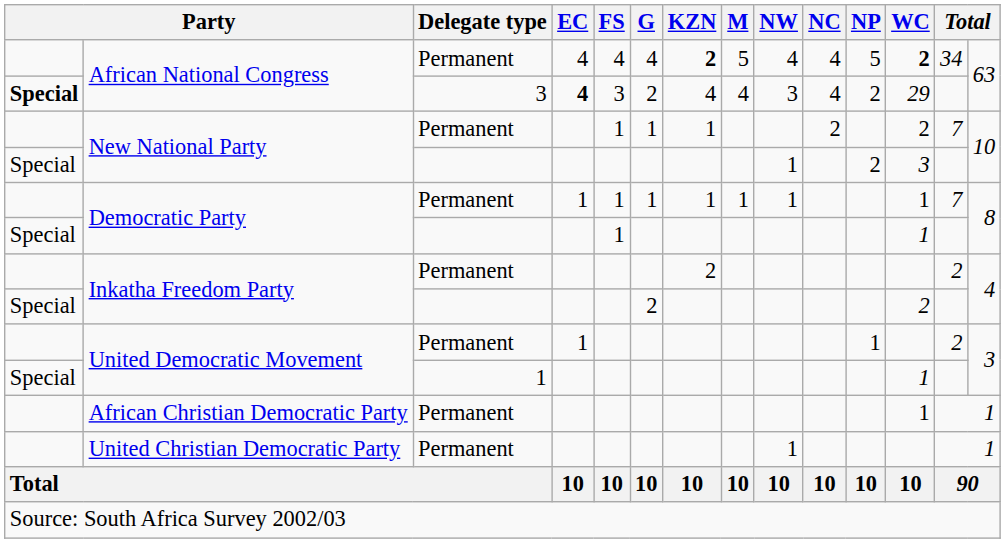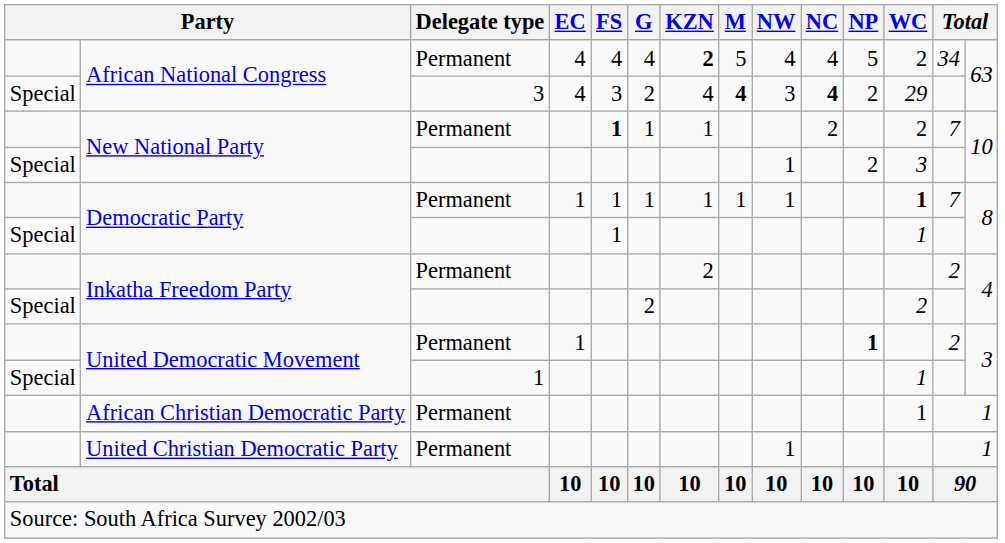(924, 57) bold -> (922, 57) normal
(44, 93) bold -> (43, 93) normal
(583, 93) bold -> (580, 93) normal
(743, 93) normal -> (741, 93) bold
(835, 93) normal -> (833, 93) bold
(619, 128) normal -> (617, 128) bold
(924, 199) normal -> (922, 199) bold
(875, 341) normal -> (873, 341) bold
